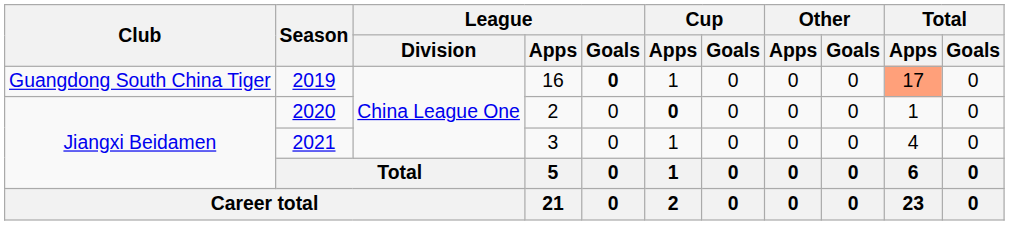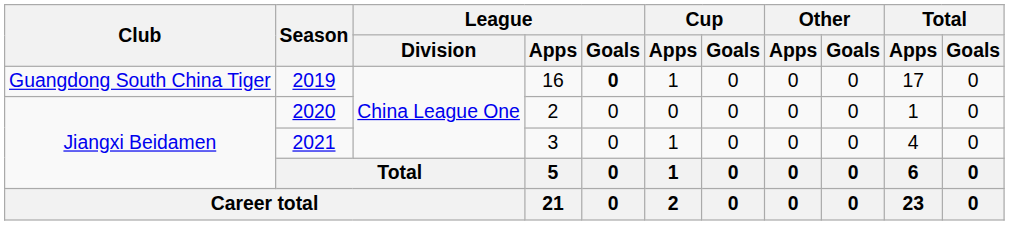(913, 81) lightsalmon background -> (913, 81) no background
(673, 111) bold -> (673, 111) normal
